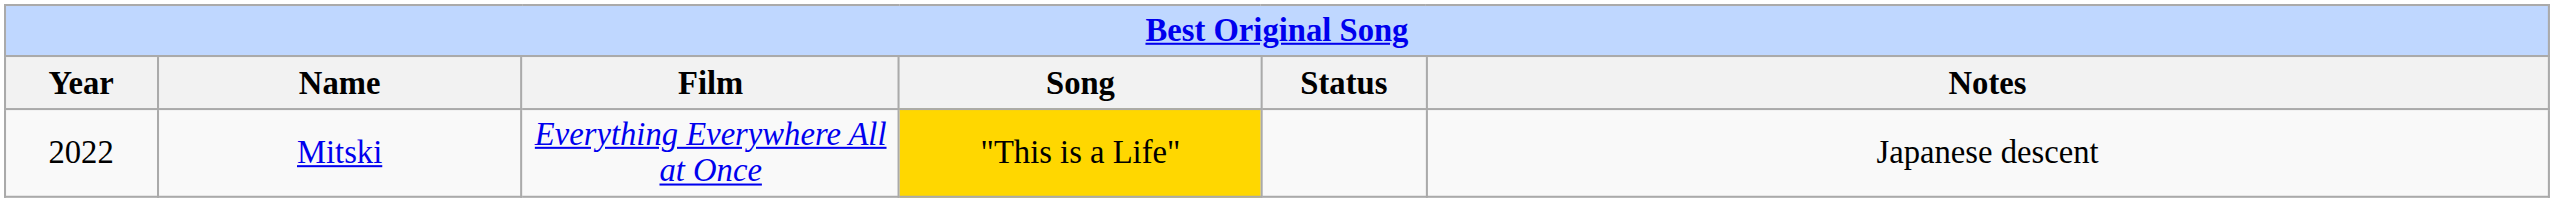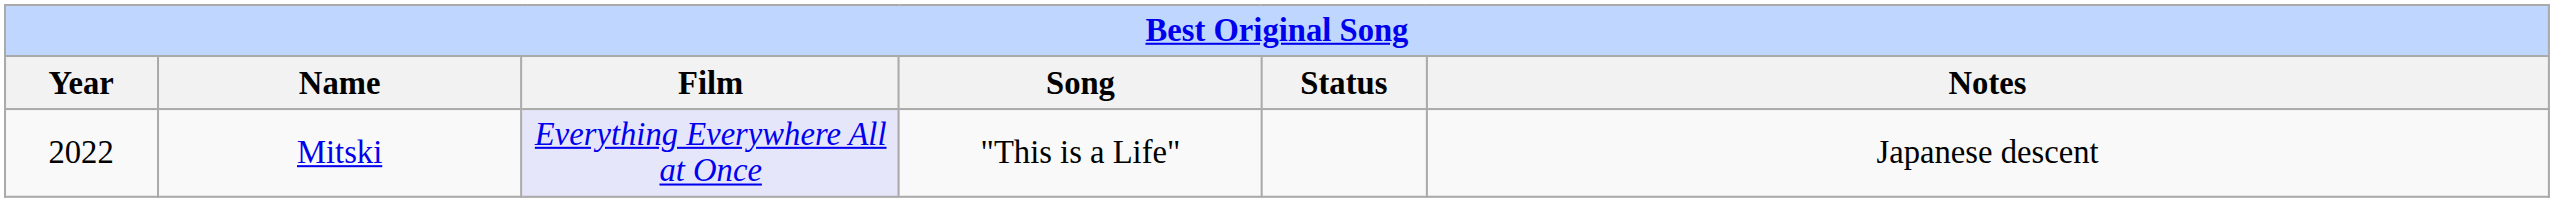(711, 152) no background -> (711, 152) lavender background
(1080, 152) gold background -> (1080, 152) no background
